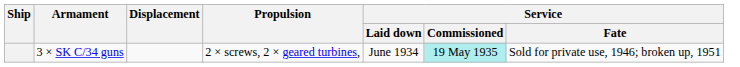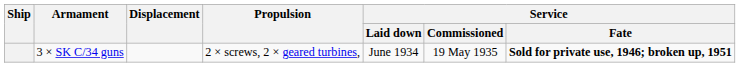(465, 52) paleturquoise background -> (465, 52) no background
(615, 52) normal -> (620, 52) bold
